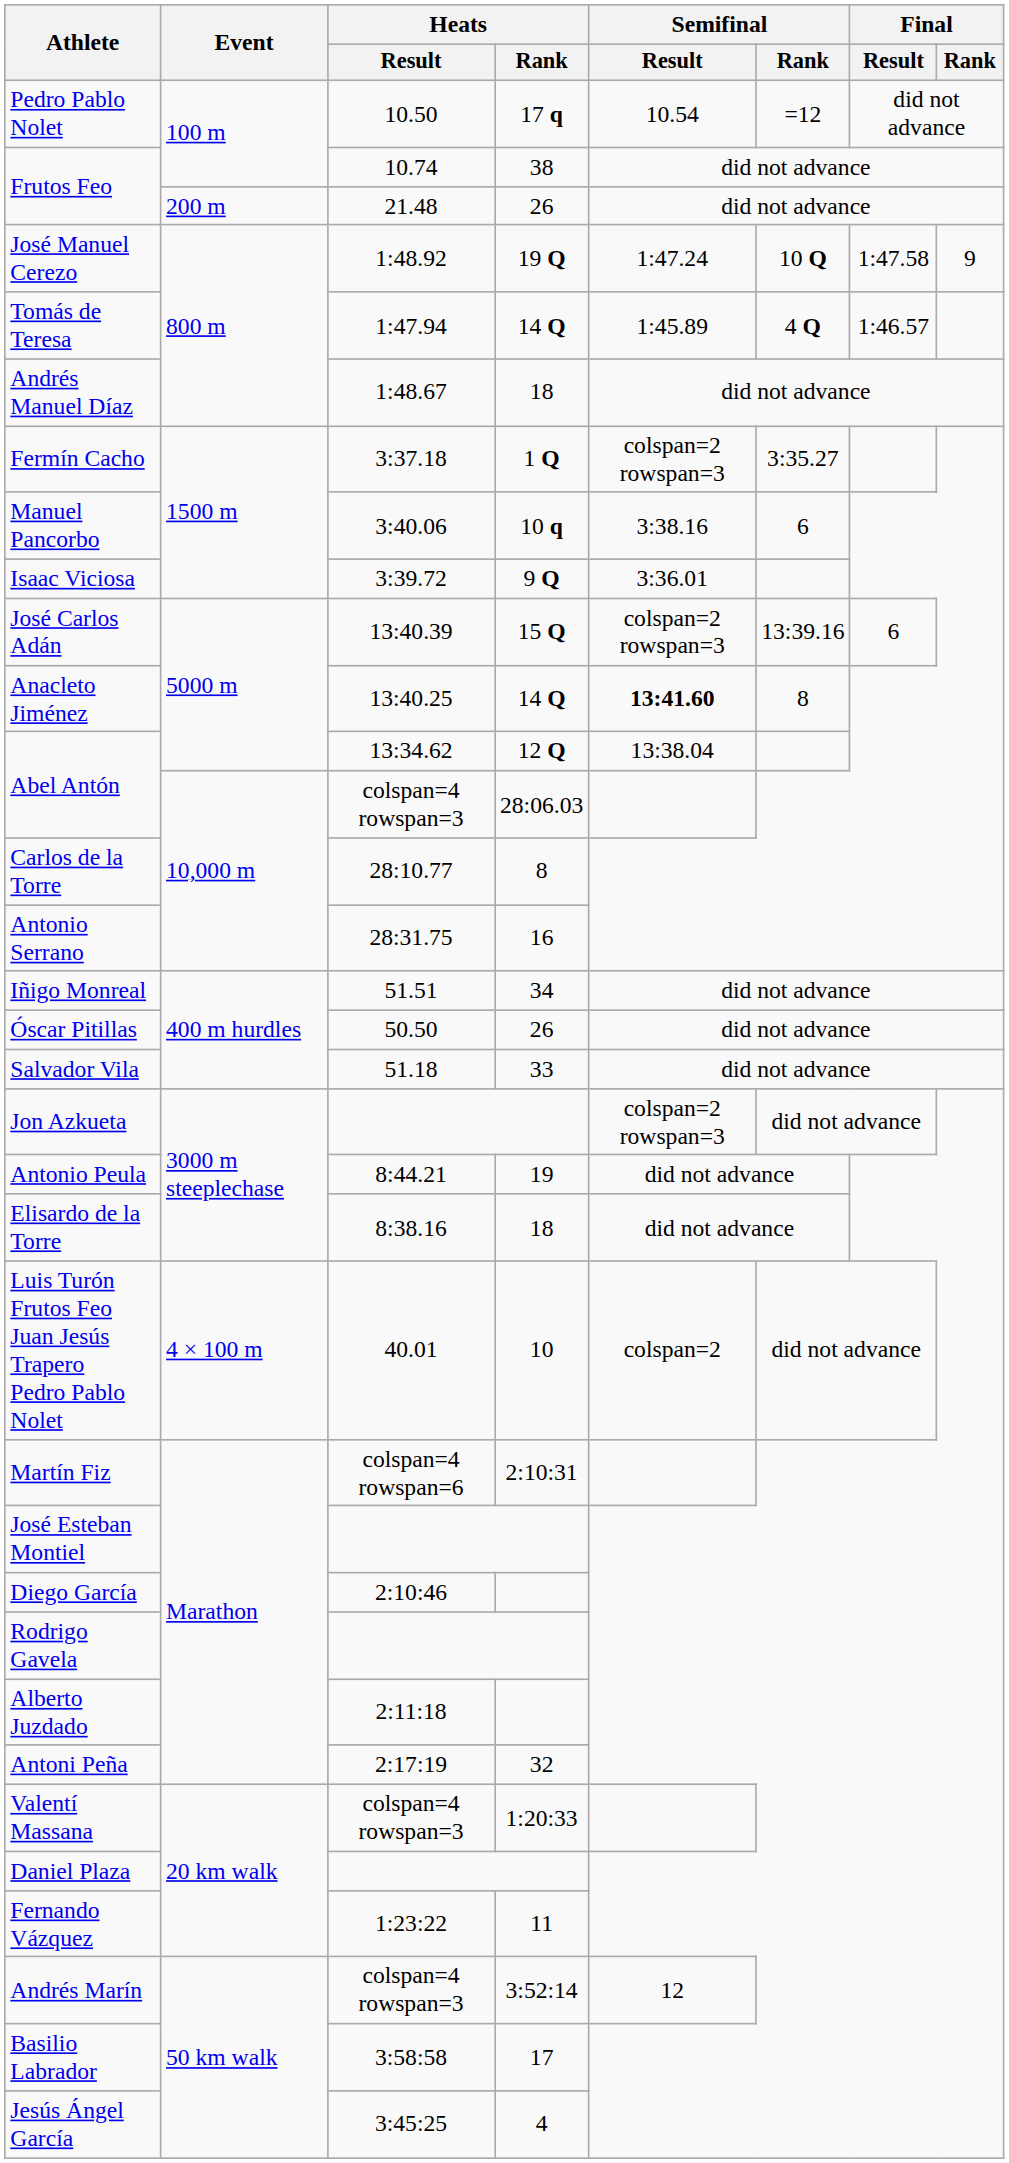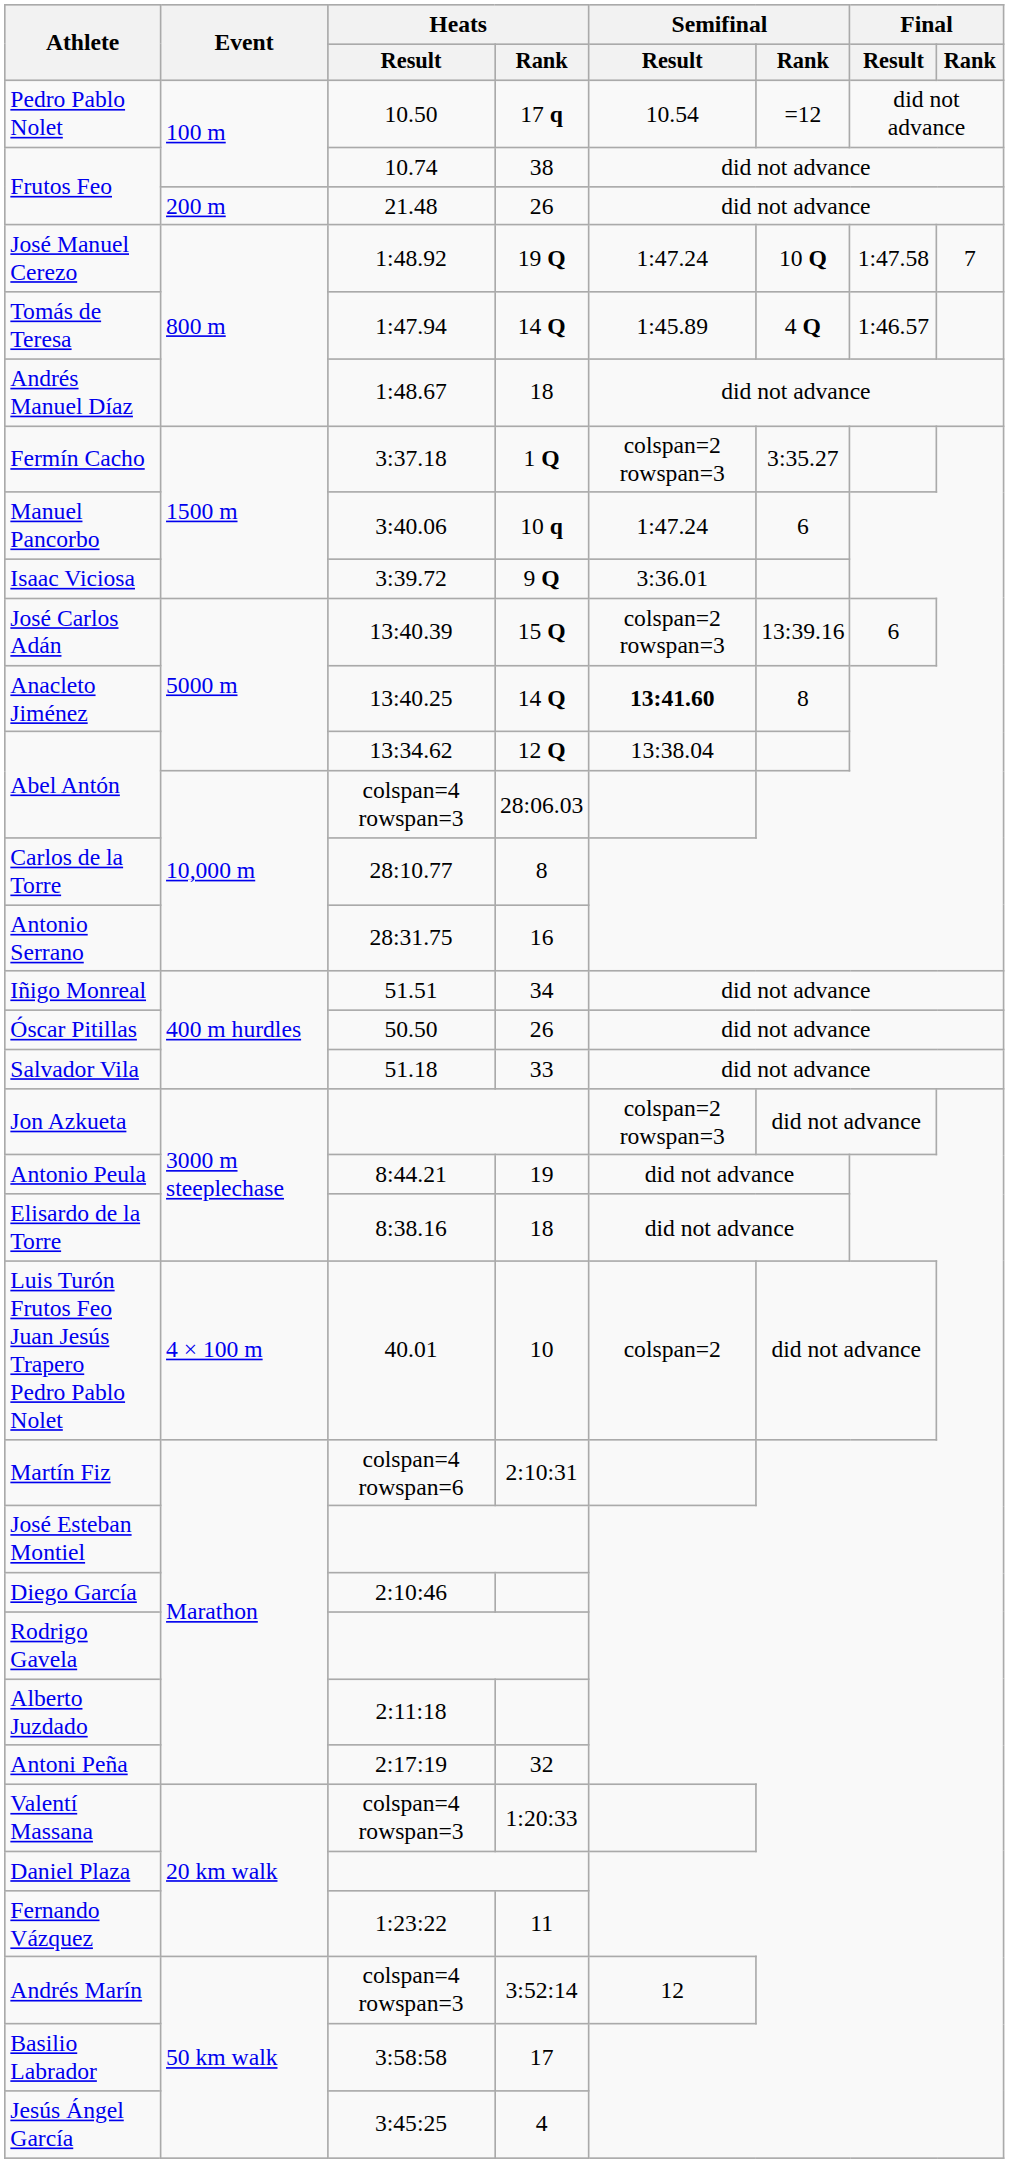(970, 258) 9 -> (970, 258) 7
(672, 526) 3:38.16 -> (672, 526) 1:47.24
